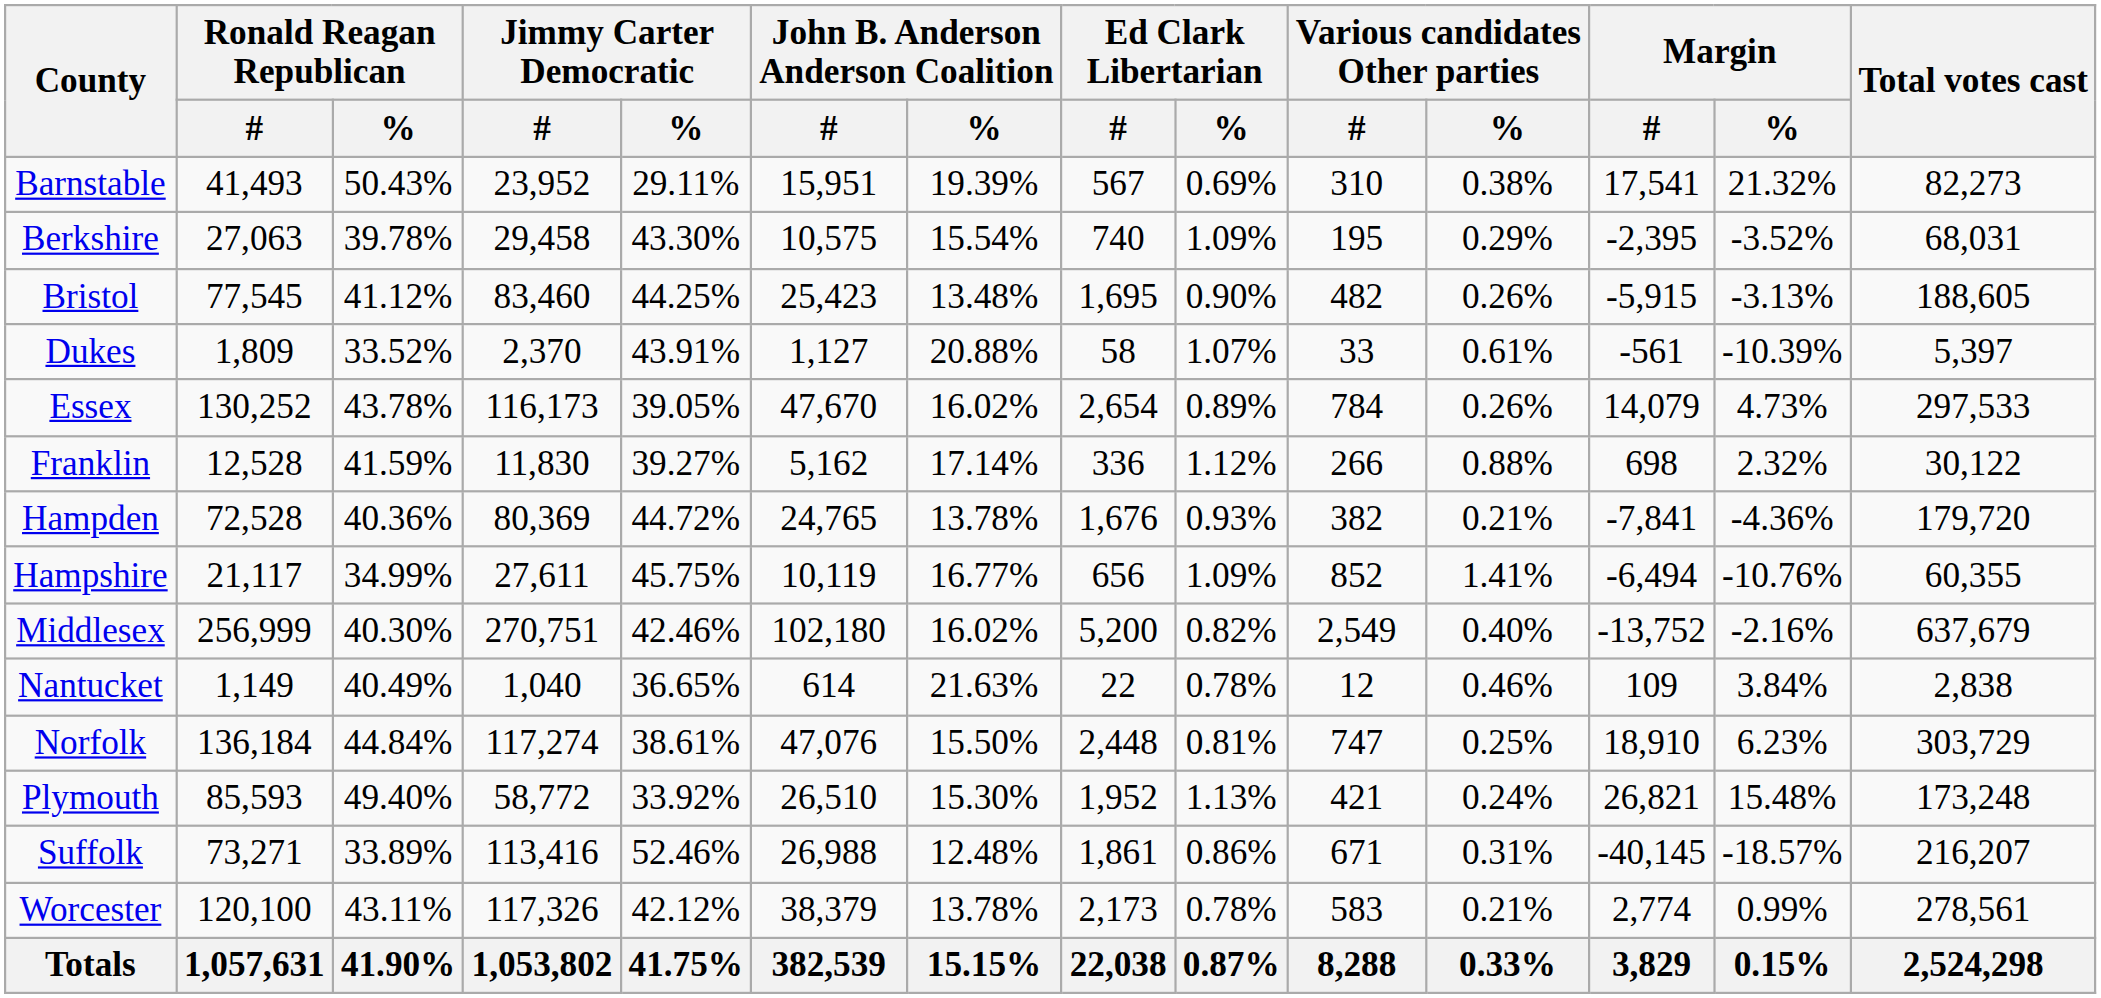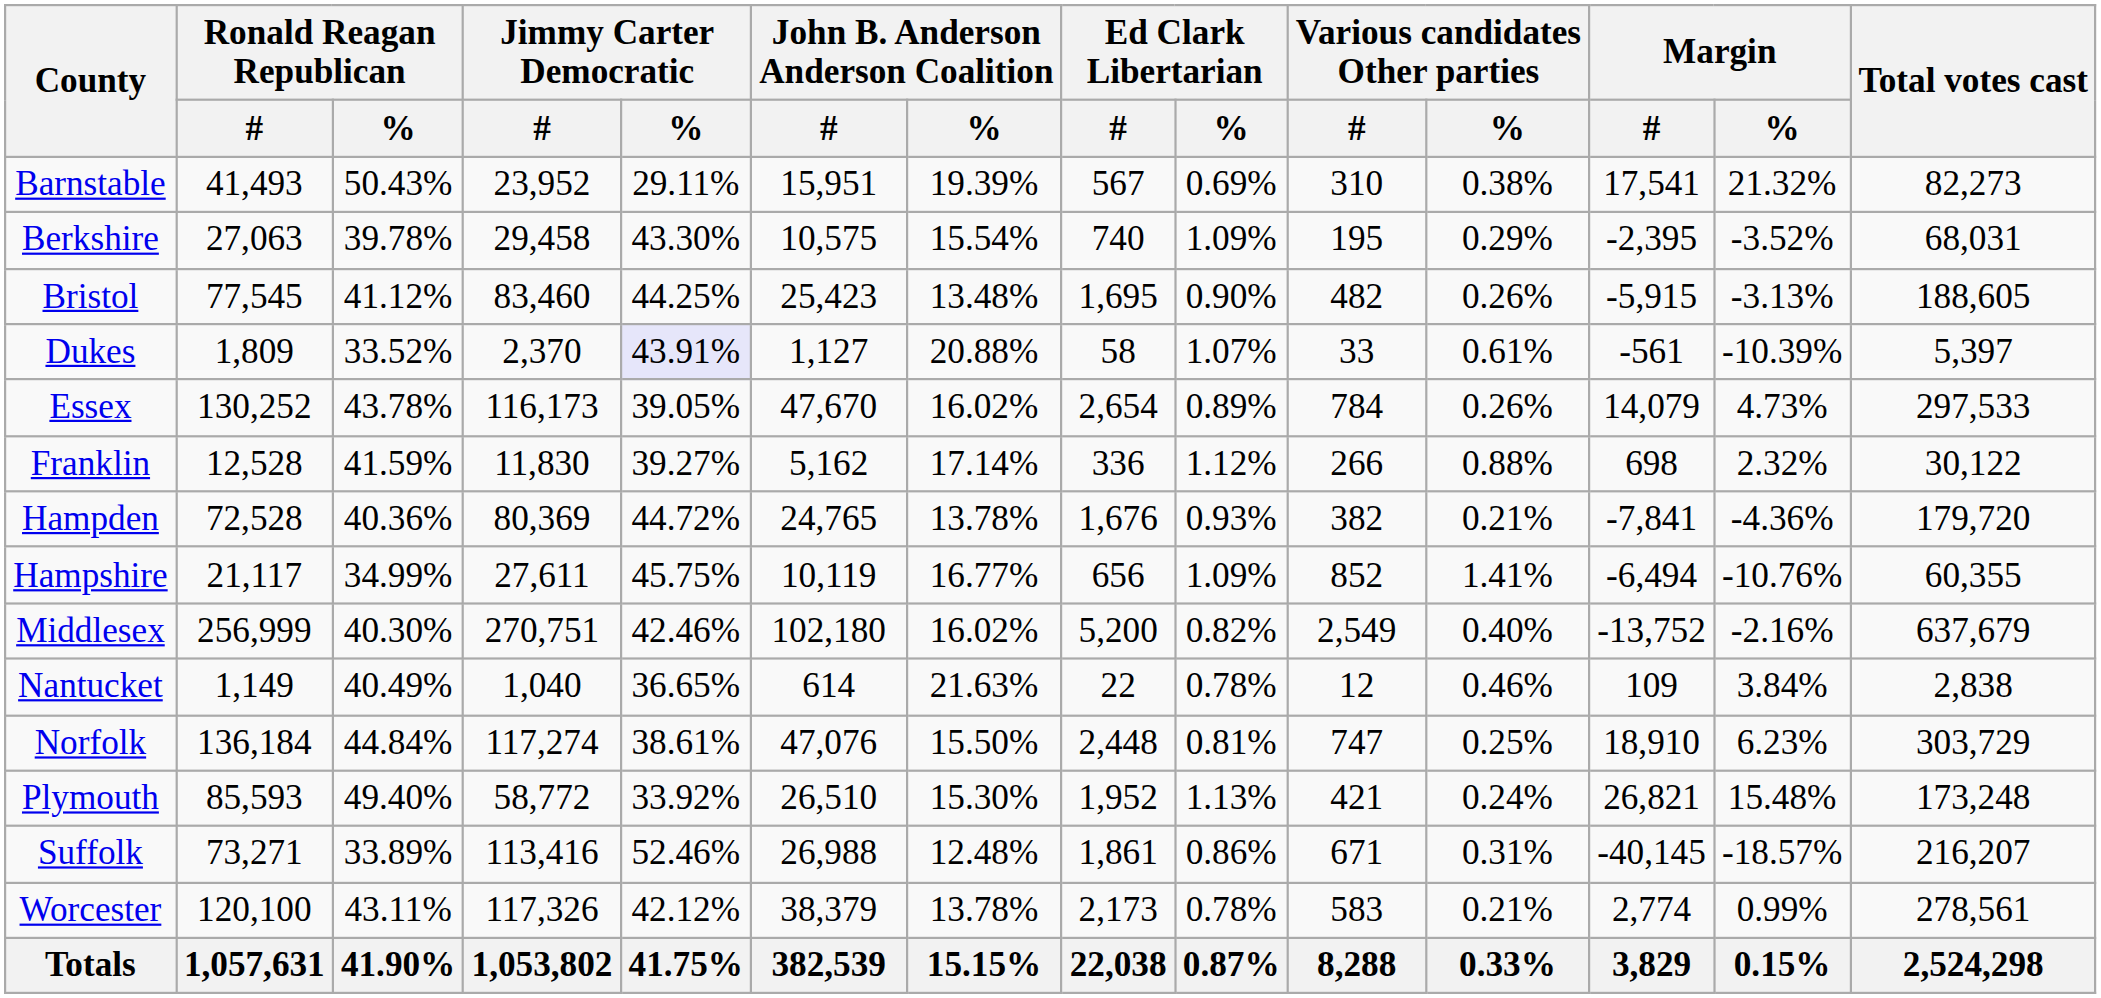(686, 351) no background -> (686, 351) lavender background
